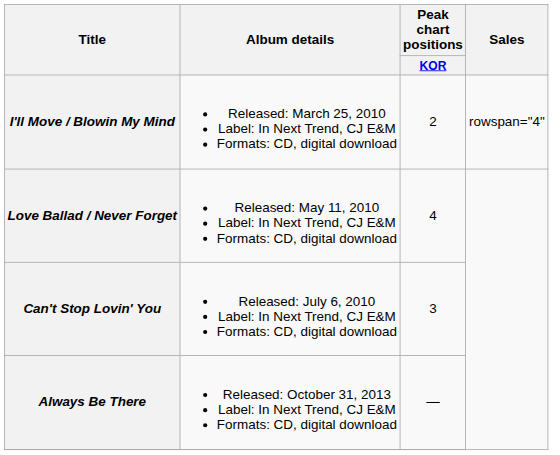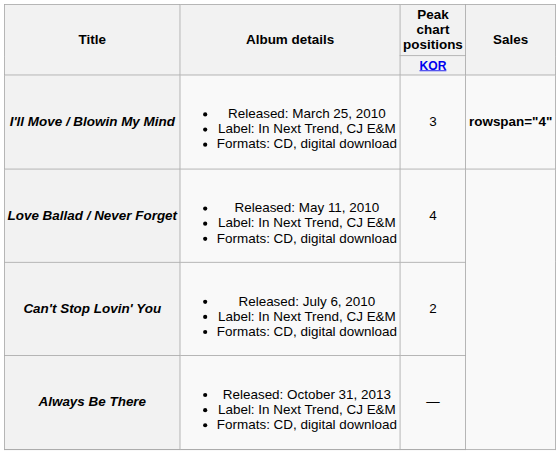(433, 121) 2 -> (433, 121) 3
(507, 121) normal -> (511, 121) bold
(433, 309) 3 -> (433, 309) 2
